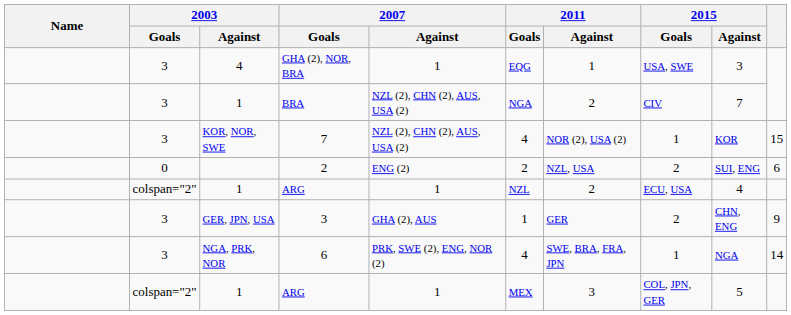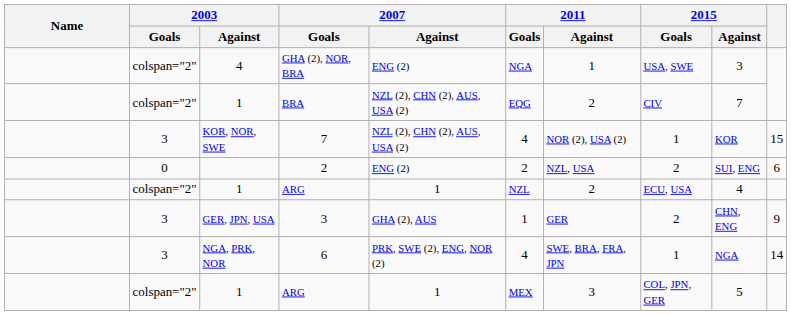(165, 65) 3 -> (165, 65) colspan="2"
(437, 65) 1 -> (391, 66) ENG (2)
(520, 66) EQG -> (520, 66) NGA
(165, 102) 3 -> (165, 102) colspan="2"
(520, 103) NGA -> (520, 103) EQG
